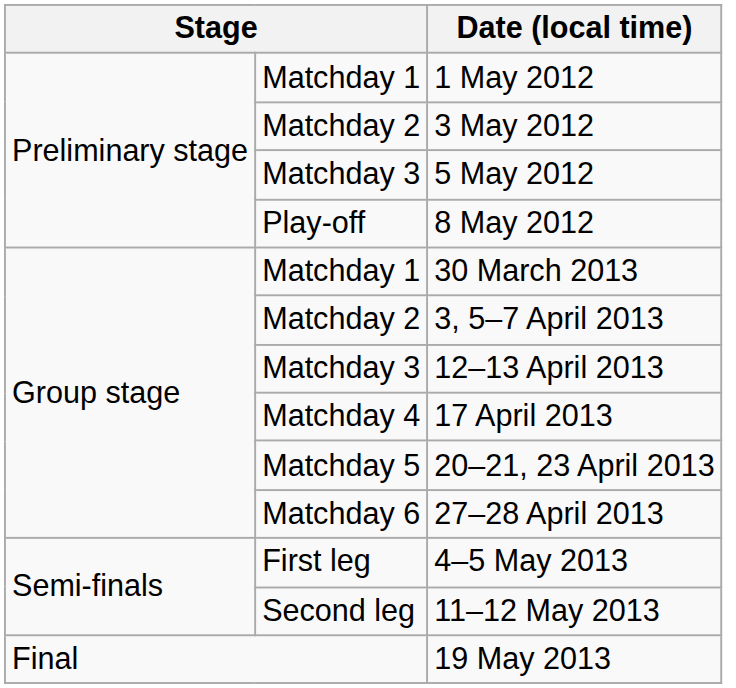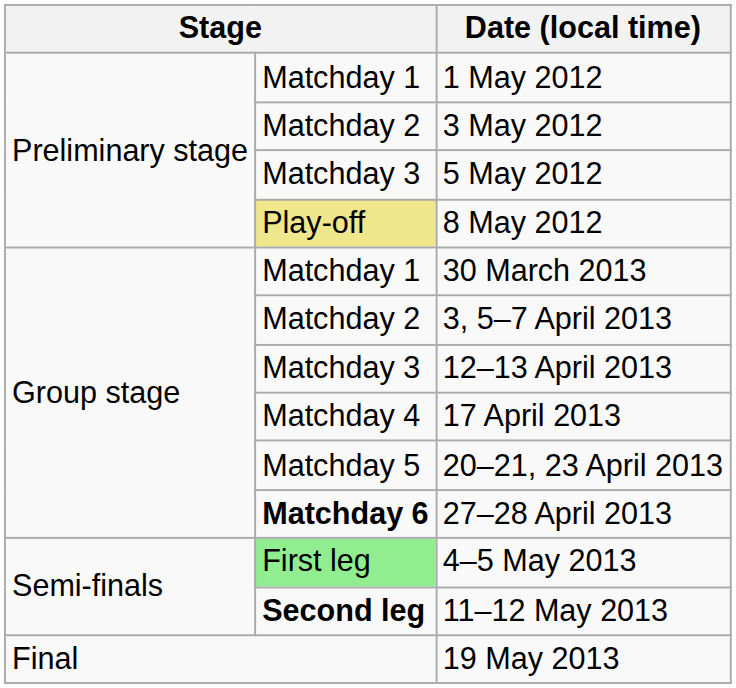(314, 222) no background -> (314, 222) khaki background
(341, 513) normal -> (345, 513) bold
(317, 561) no background -> (317, 561) lightgreen background
(339, 610) normal -> (344, 610) bold
